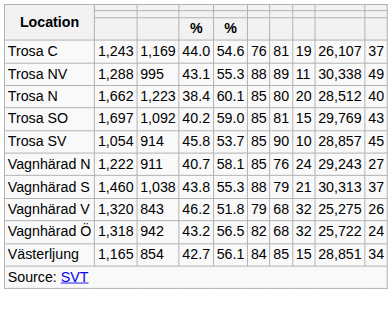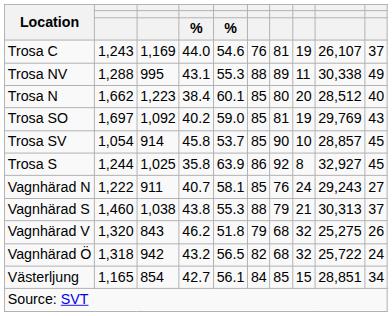(304, 119) 15 -> (304, 119) 19
+ row: (32, 164)
